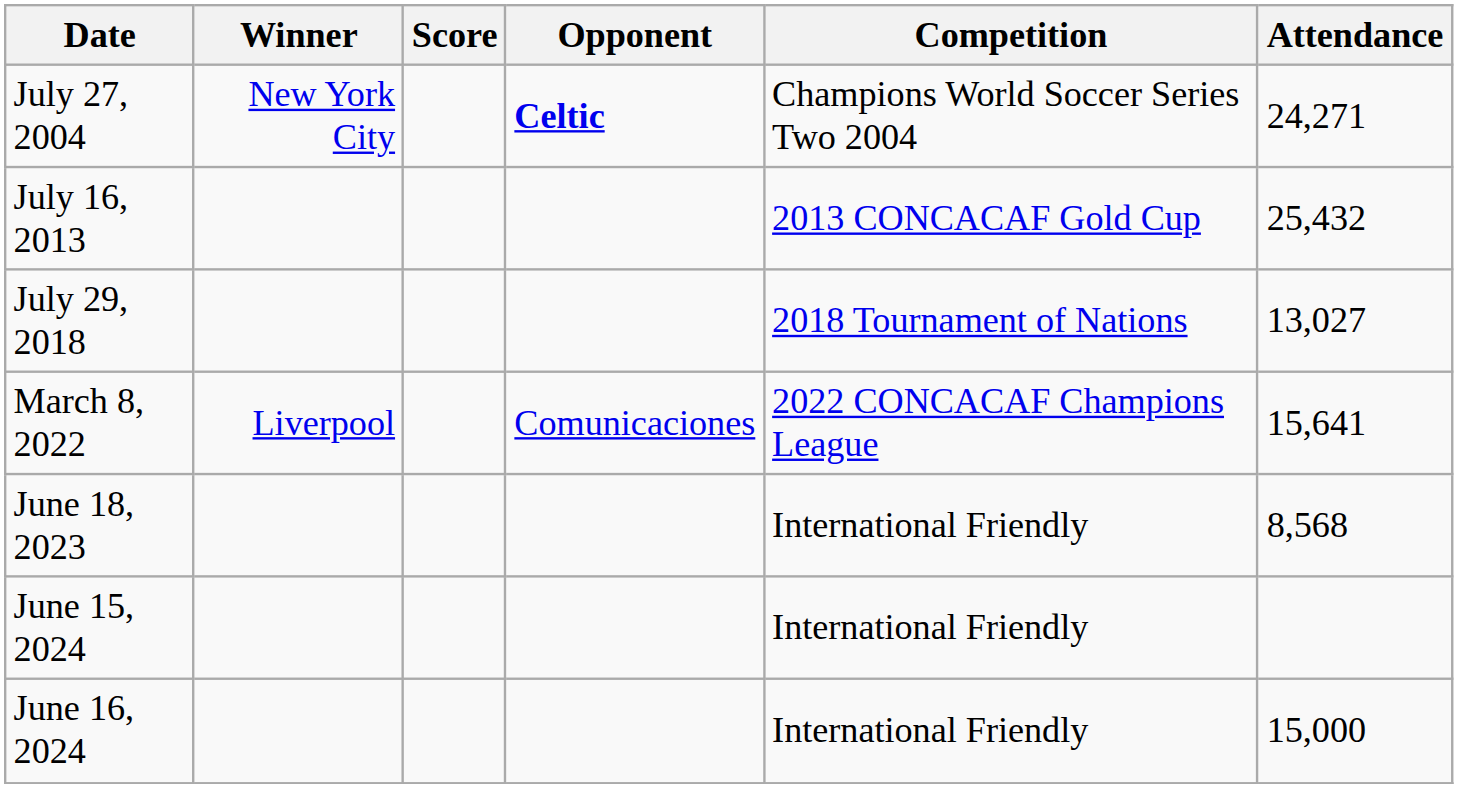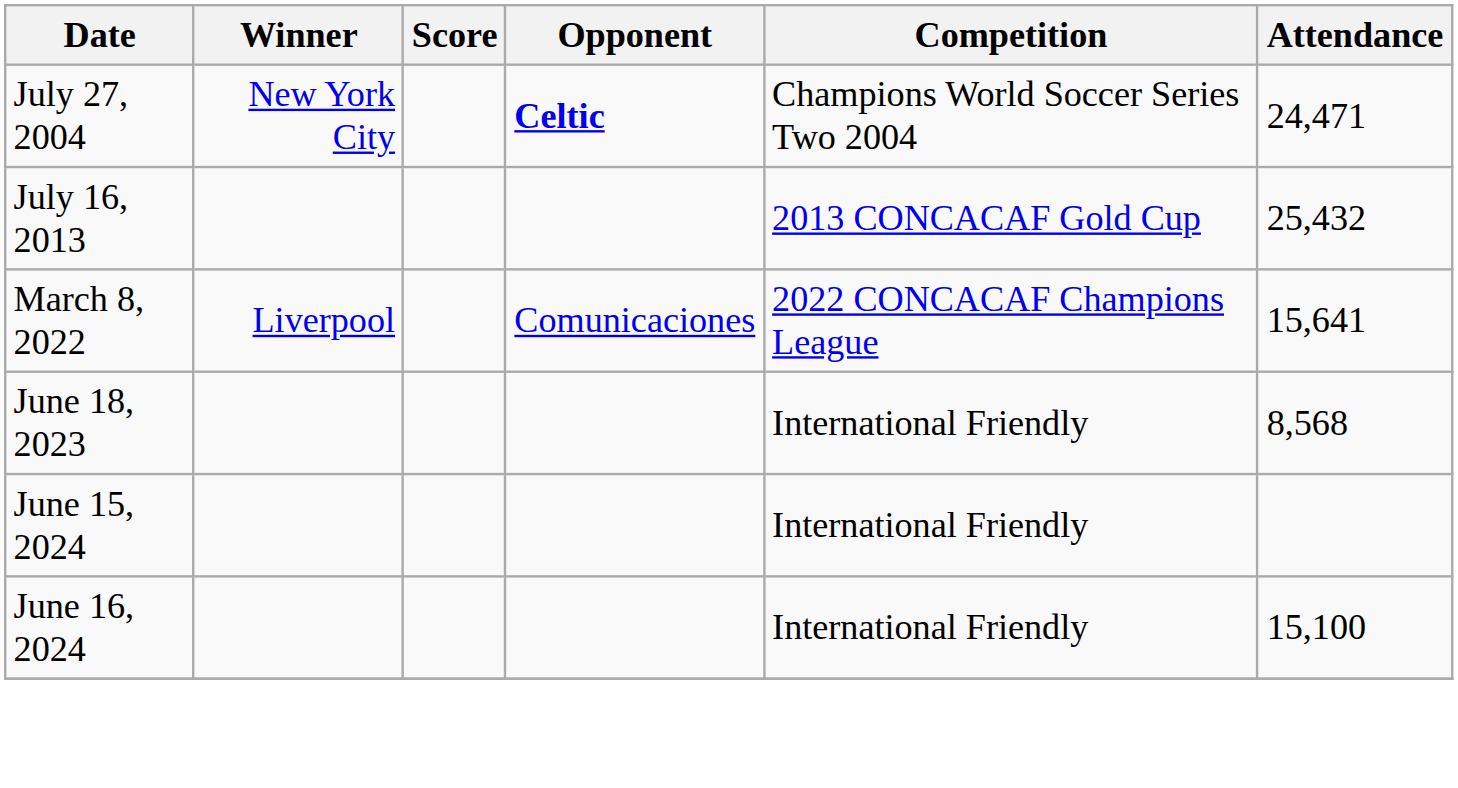(1316, 115) 24,271 -> (1316, 115) 24,471
- row: (71, 320)
(1316, 730) 15,000 -> (1316, 628) 15,100
